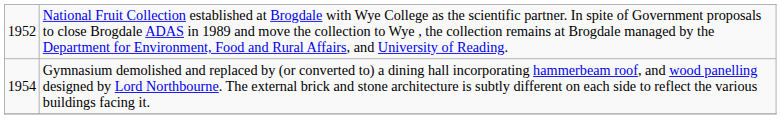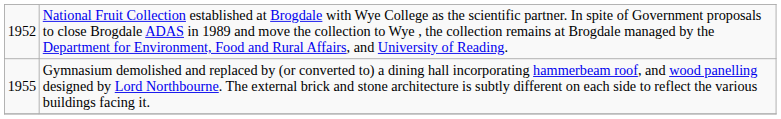(22, 86) 1954 -> (22, 86) 1955
